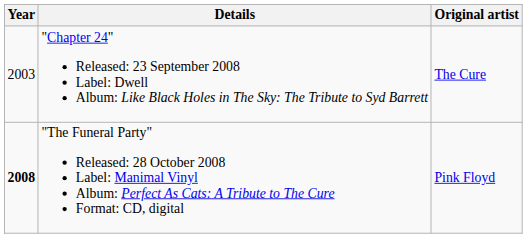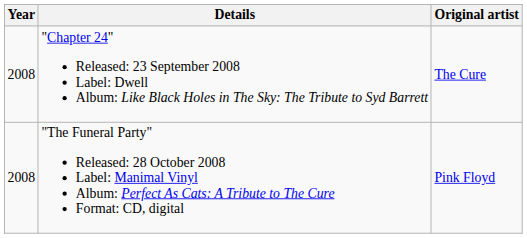(21, 74) 2003 -> (21, 74) 2008
(21, 177) bold -> (21, 177) normal
